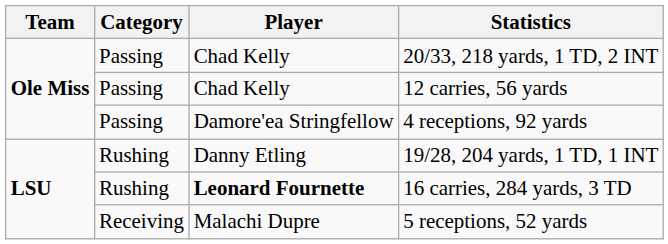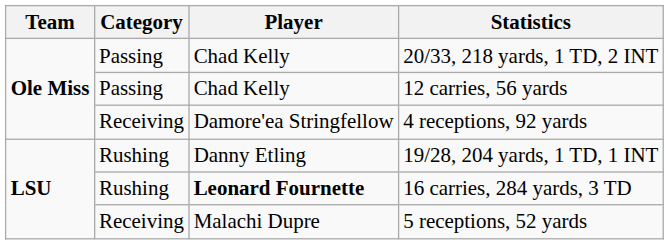(131, 121) Passing -> (141, 121) Receiving
